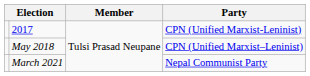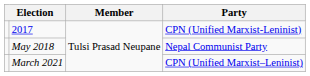(234, 46) CPN (Unified Marxist–Leninist) -> (216, 46) Nepal Communist Party
(216, 63) Nepal Communist Party -> (234, 63) CPN (Unified Marxist–Leninist)
